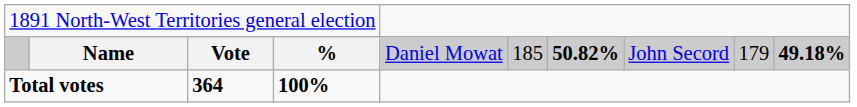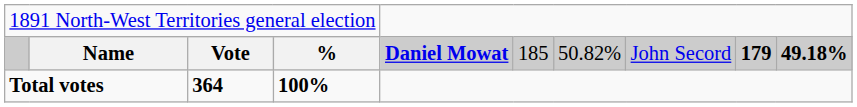(444, 53) normal -> (447, 53) bold
(586, 53) bold -> (590, 53) normal
(754, 53) normal -> (756, 53) bold
